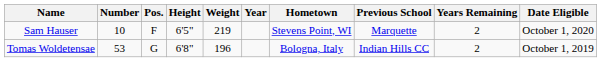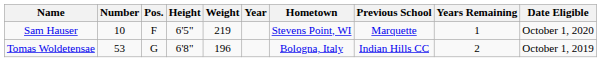(477, 30) 2 -> (477, 30) 1
